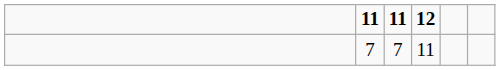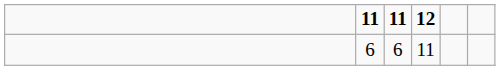(370, 49) 7 -> (370, 49) 6
(398, 49) 7 -> (398, 49) 6
